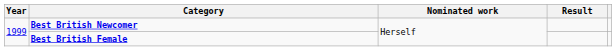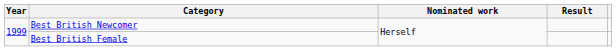(84, 25) bold -> (84, 25) normal
(79, 39) bold -> (79, 39) normal
